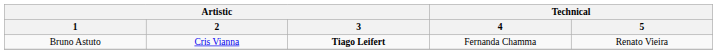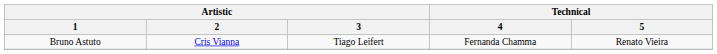(359, 42) bold -> (359, 42) normal
